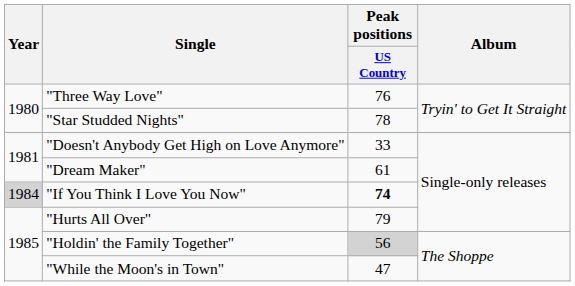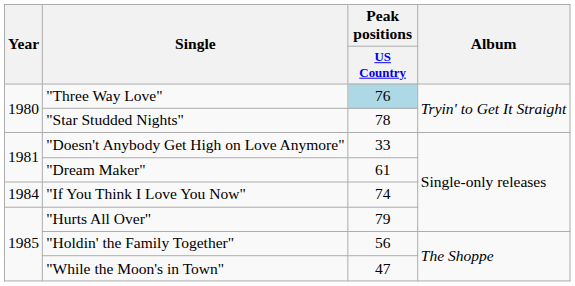(383, 96) no background -> (383, 96) lightblue background
(24, 194) lightgrey background -> (24, 194) no background
(383, 194) bold -> (383, 194) normal
(383, 243) lightgrey background -> (383, 243) no background
